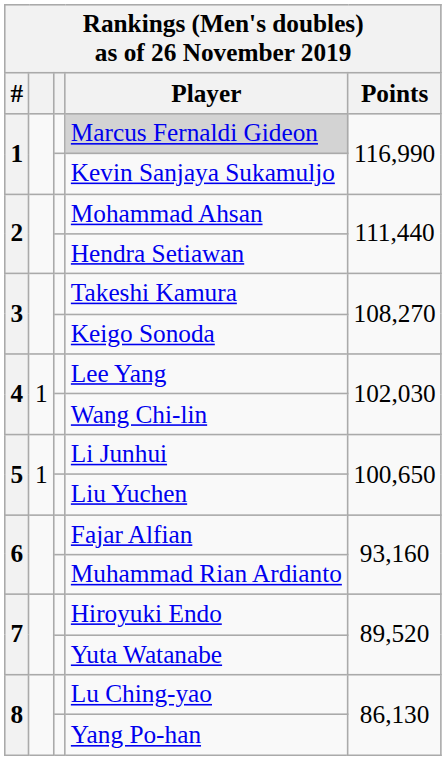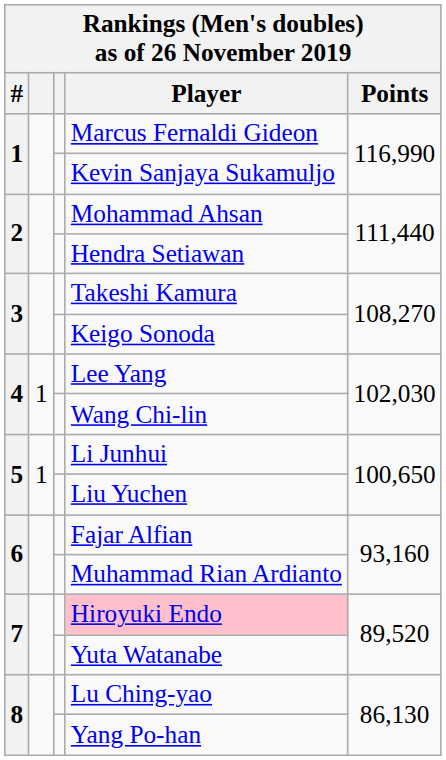(194, 133) lightgrey background -> (194, 133) no background
(146, 614) no background -> (146, 614) pink background
